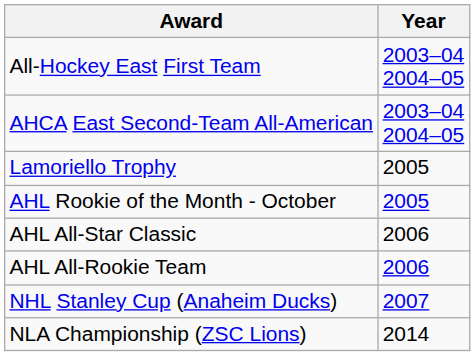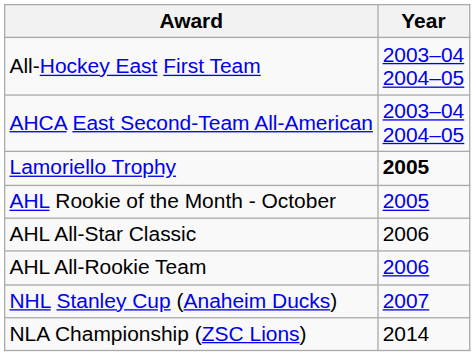(406, 168) normal -> (406, 168) bold
